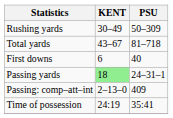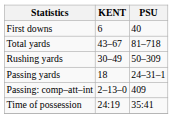rows swapped: (29, 59) <-> (35, 28)
(102, 74) lightgreen background -> (102, 74) no background
